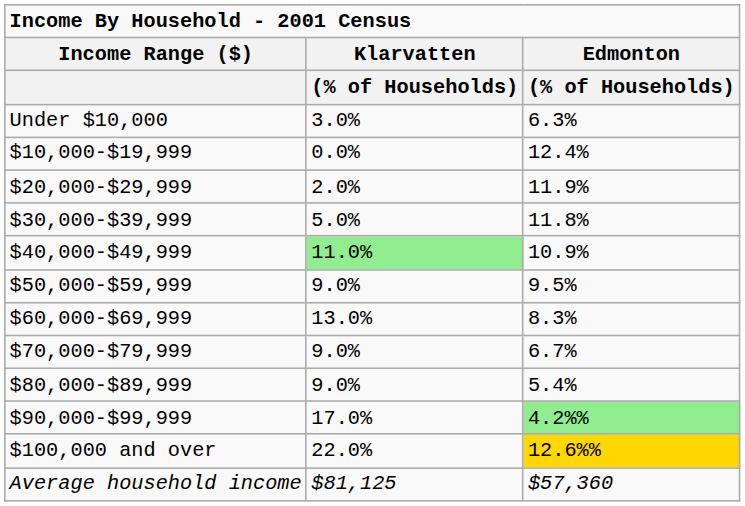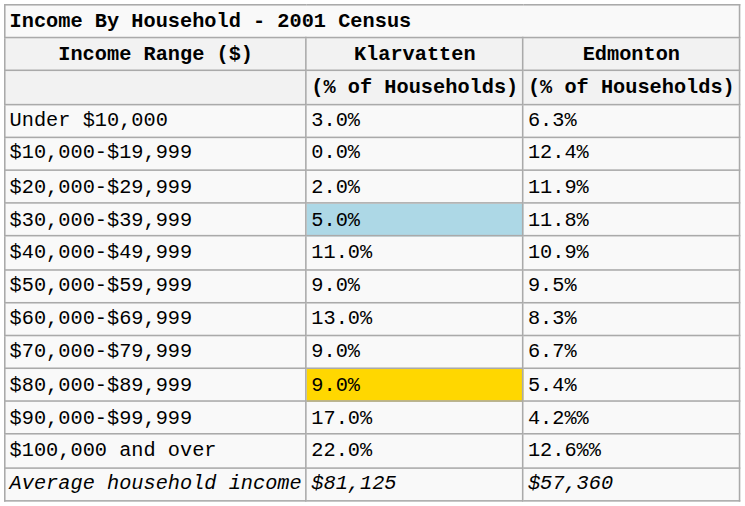(336, 220) no background -> (336, 220) lightblue background
(342, 253) lightgreen background -> (342, 253) no background
(336, 385) no background -> (336, 385) gold background
(558, 418) lightgreen background -> (558, 418) no background
(564, 451) gold background -> (564, 451) no background
